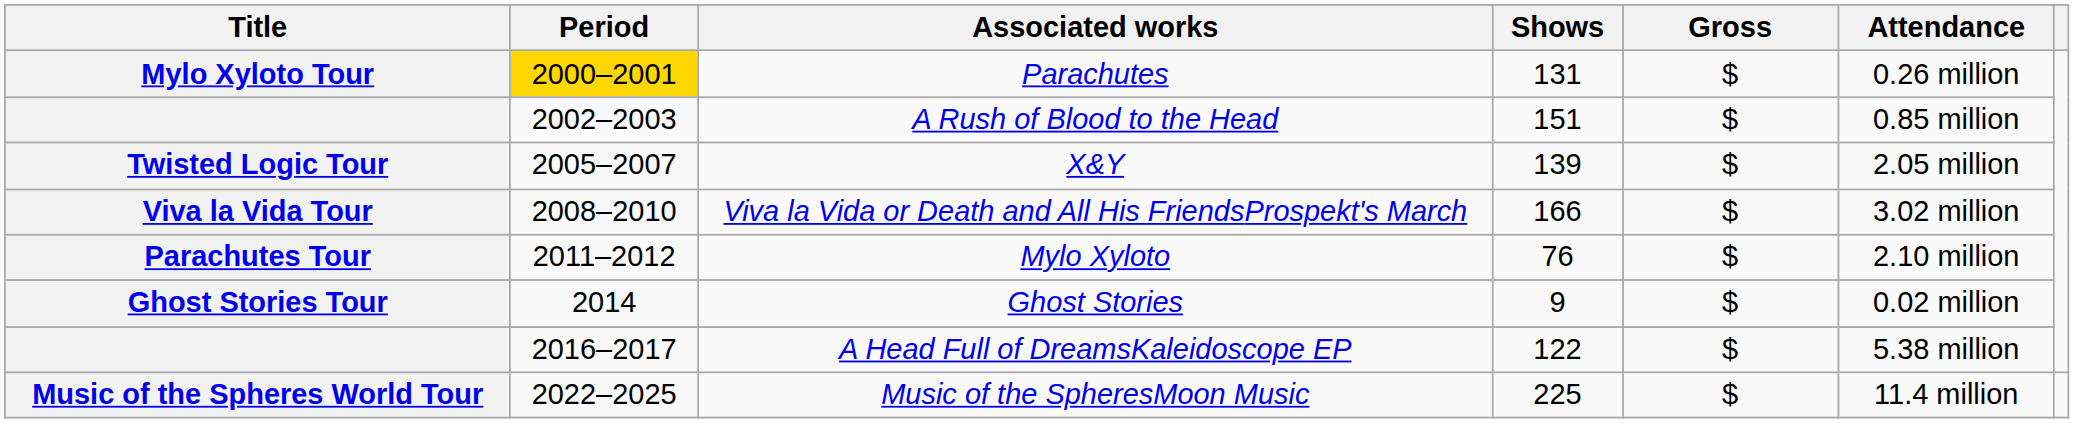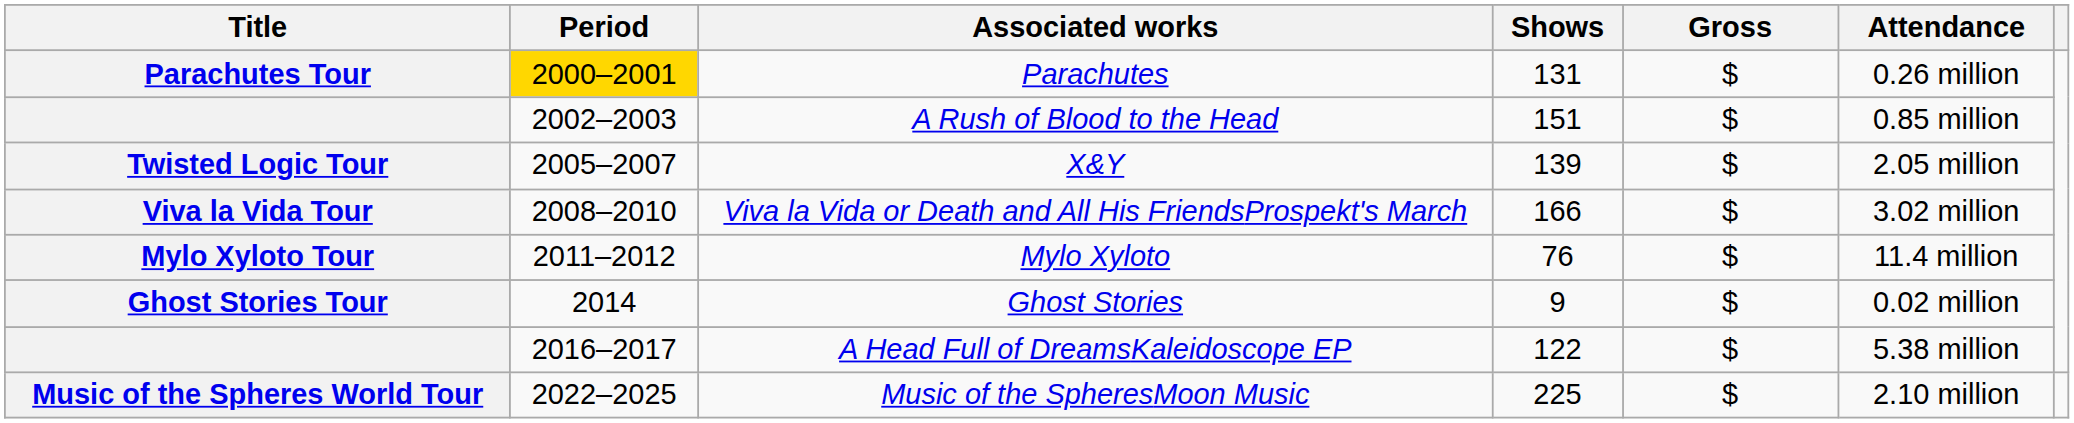(258, 73) Mylo Xyloto Tour -> (258, 73) Parachutes Tour
(258, 257) Parachutes Tour -> (258, 257) Mylo Xyloto Tour
(1946, 257) 2.10 million -> (1946, 257) 11.4 million
(1946, 394) 11.4 million -> (1946, 394) 2.10 million
